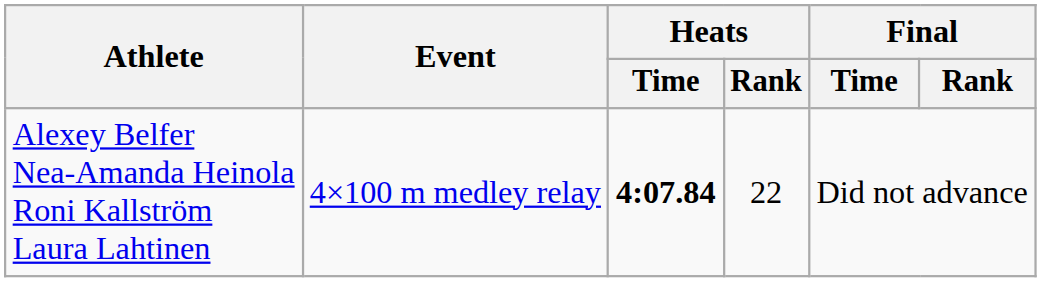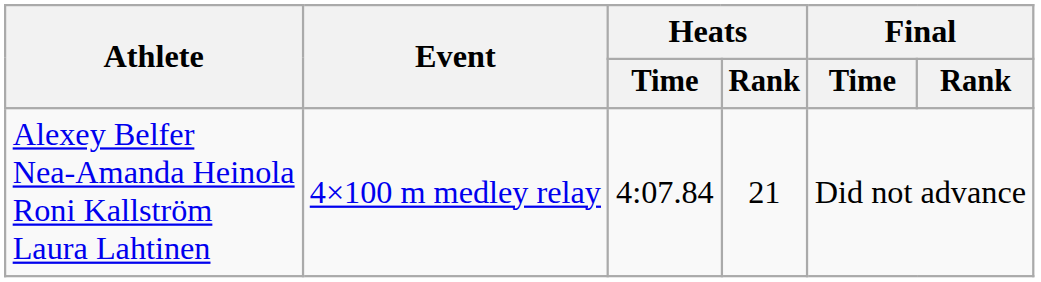(666, 192) bold -> (665, 192) normal
(766, 192) 22 -> (764, 192) 21
